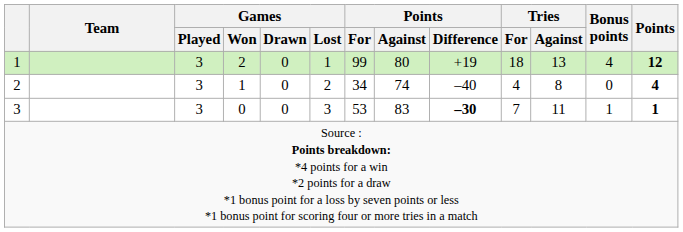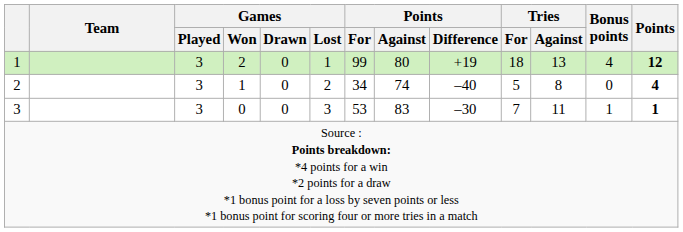(516, 86) 4 -> (516, 86) 5
(465, 109) bold -> (465, 109) normal
